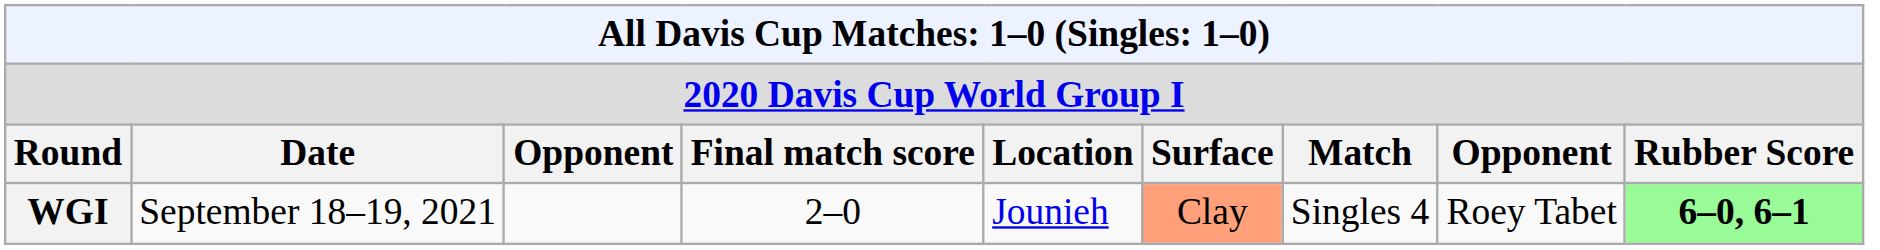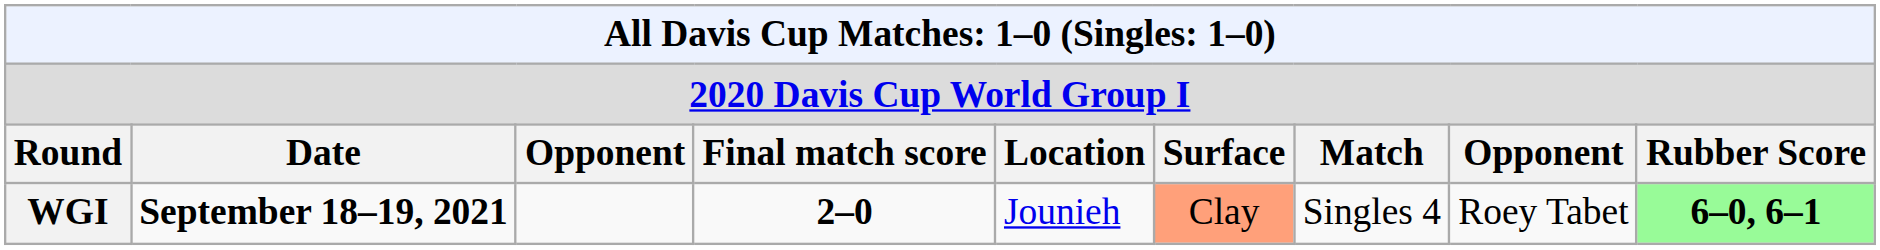(318, 212) normal -> (324, 212) bold
(833, 212) normal -> (845, 212) bold
